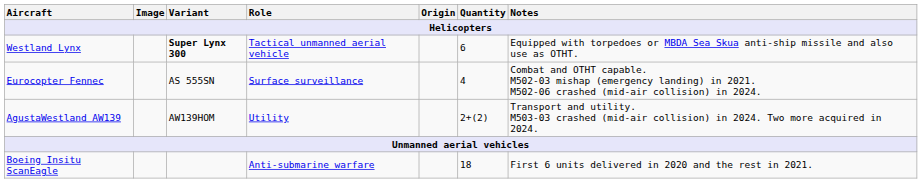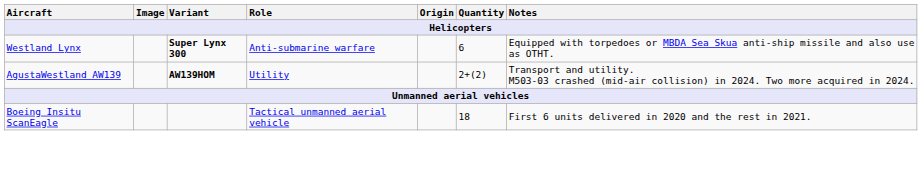(317, 49) Tactical unmanned aerial vehicle -> (312, 49) Anti-submarine warfare
- row: (55, 80)
(192, 118) normal -> (192, 75) bold
(312, 165) Anti-submarine warfare -> (318, 117) Tactical unmanned aerial vehicle
